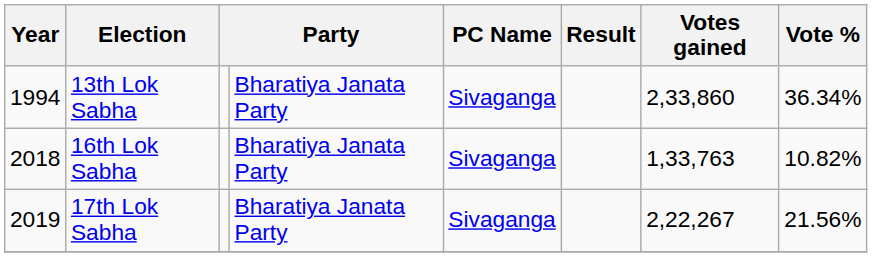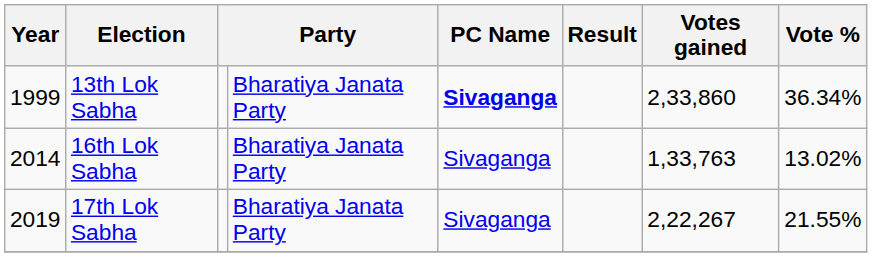(35, 96) 1994 -> (35, 96) 1999
(502, 96) normal -> (500, 96) bold
(35, 158) 2018 -> (35, 158) 2014
(823, 158) 10.82% -> (823, 158) 13.02%
(823, 220) 21.56% -> (823, 220) 21.55%
